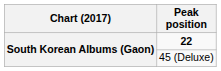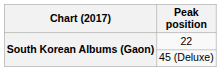(186, 41) bold -> (186, 41) normal
